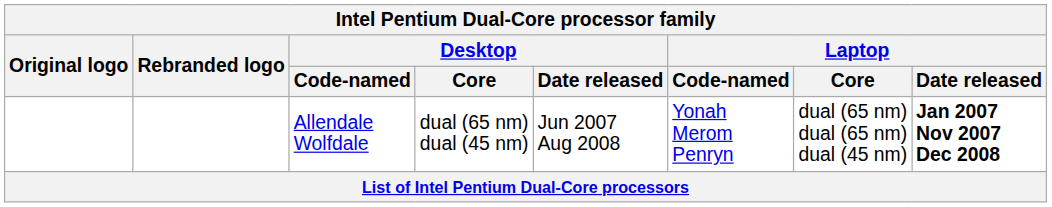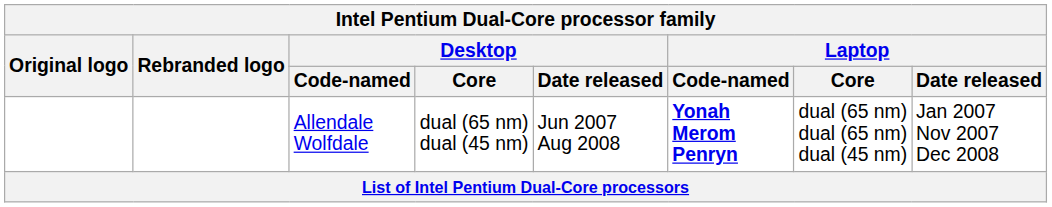(703, 133) normal -> (705, 133) bold
(959, 133) bold -> (958, 133) normal
